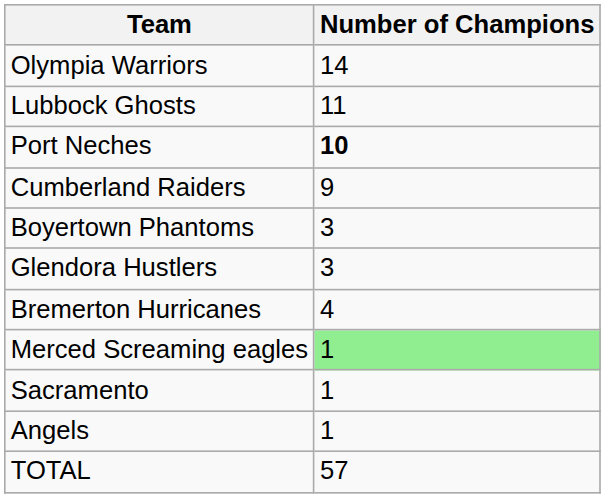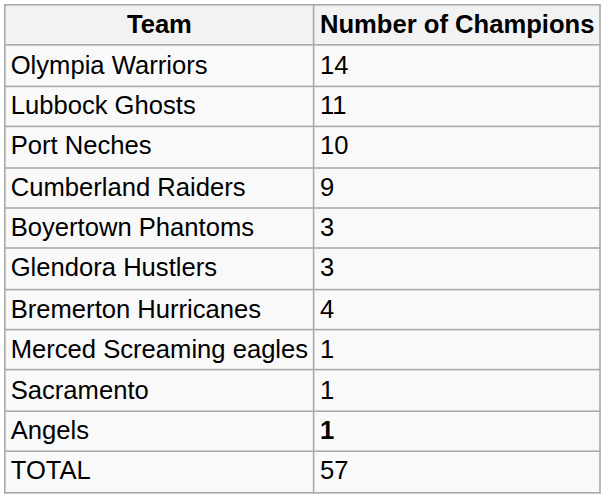(334, 146) bold -> (334, 146) normal
(327, 349) lightgreen background -> (327, 349) no background
(327, 430) normal -> (327, 430) bold
